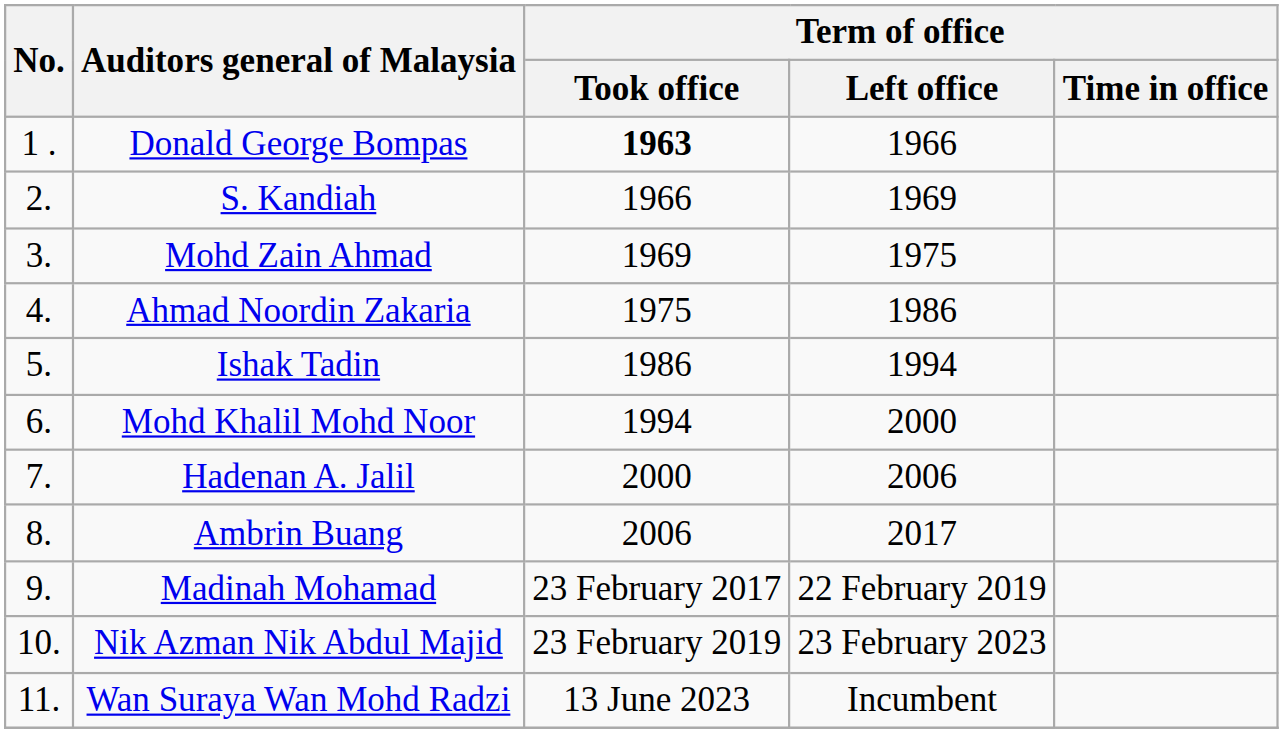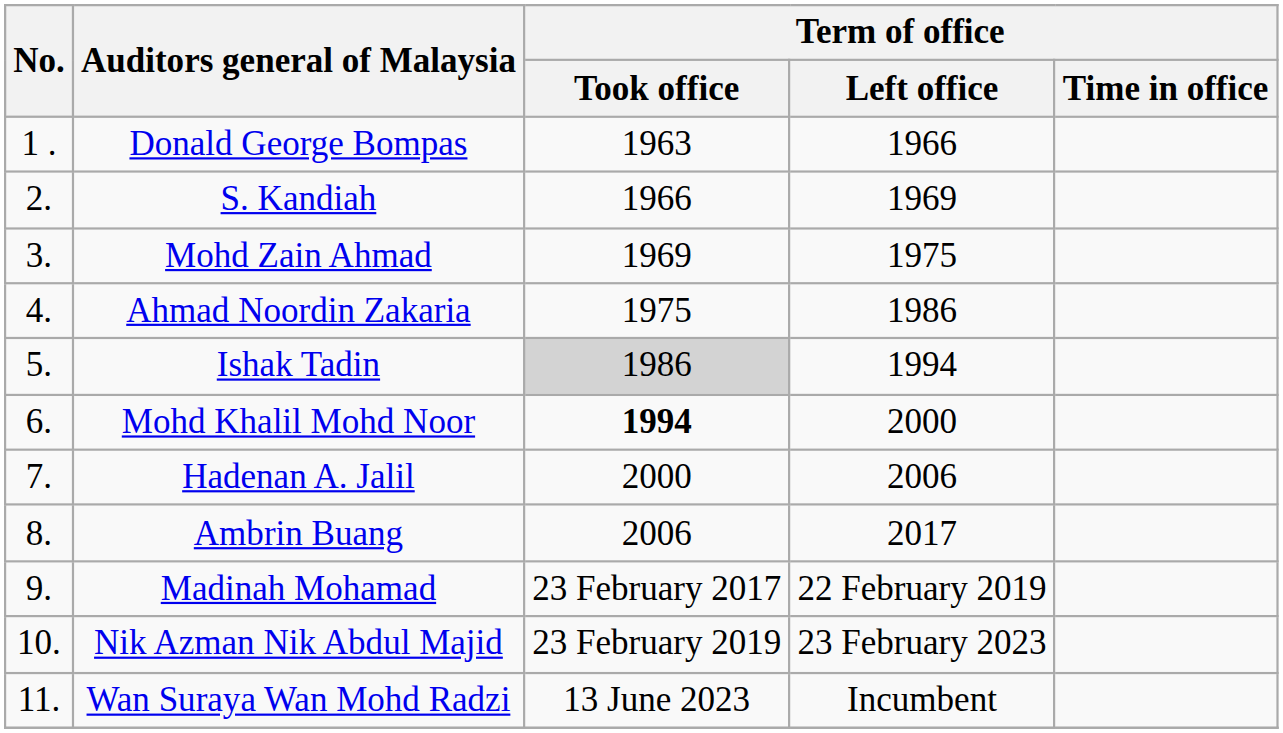(657, 143) bold -> (657, 143) normal
(657, 365) no background -> (657, 365) lightgrey background
(657, 421) normal -> (657, 421) bold
